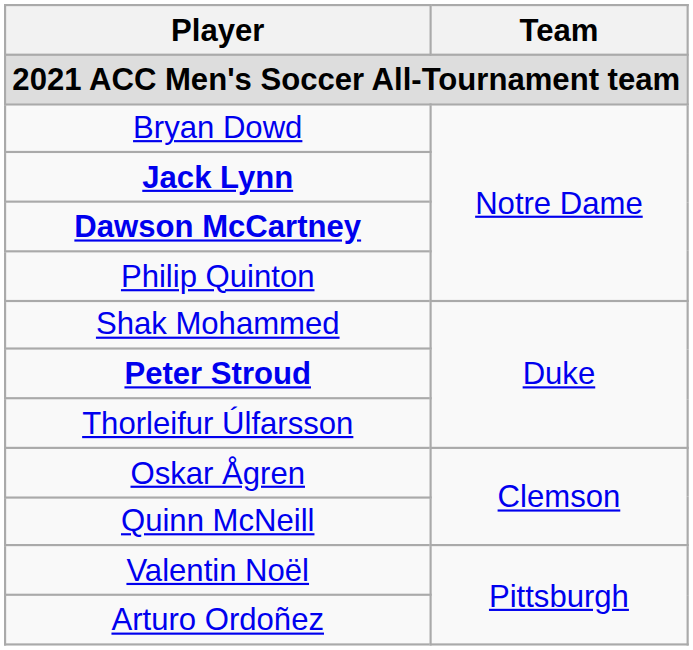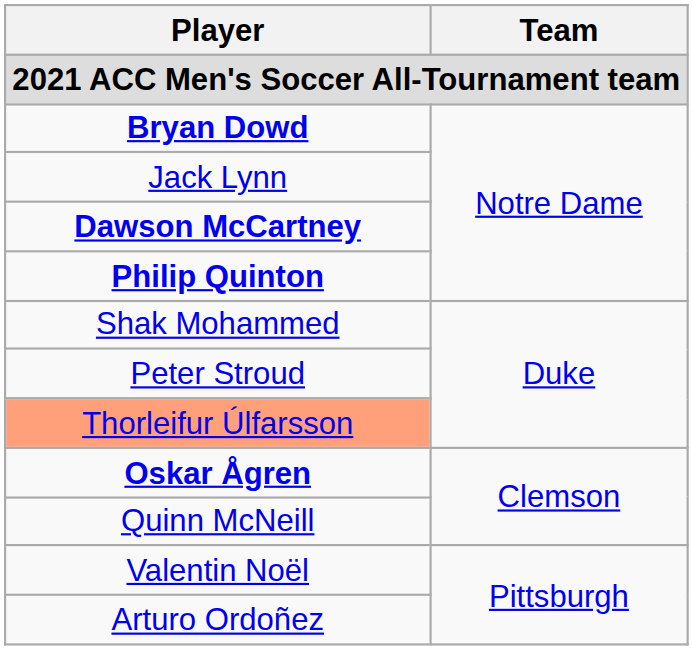(218, 128) normal -> (218, 128) bold
(218, 177) bold -> (218, 177) normal
(218, 276) normal -> (218, 276) bold
(218, 374) bold -> (218, 374) normal
(218, 423) no background -> (218, 423) lightsalmon background
(218, 472) normal -> (218, 472) bold
